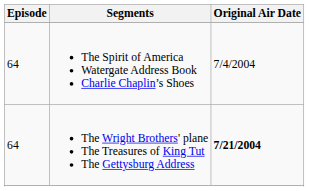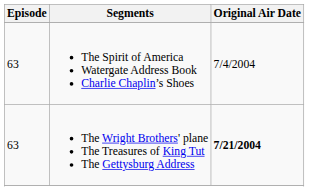(13, 63) 64 -> (13, 63) 63
(13, 144) 64 -> (13, 144) 63
